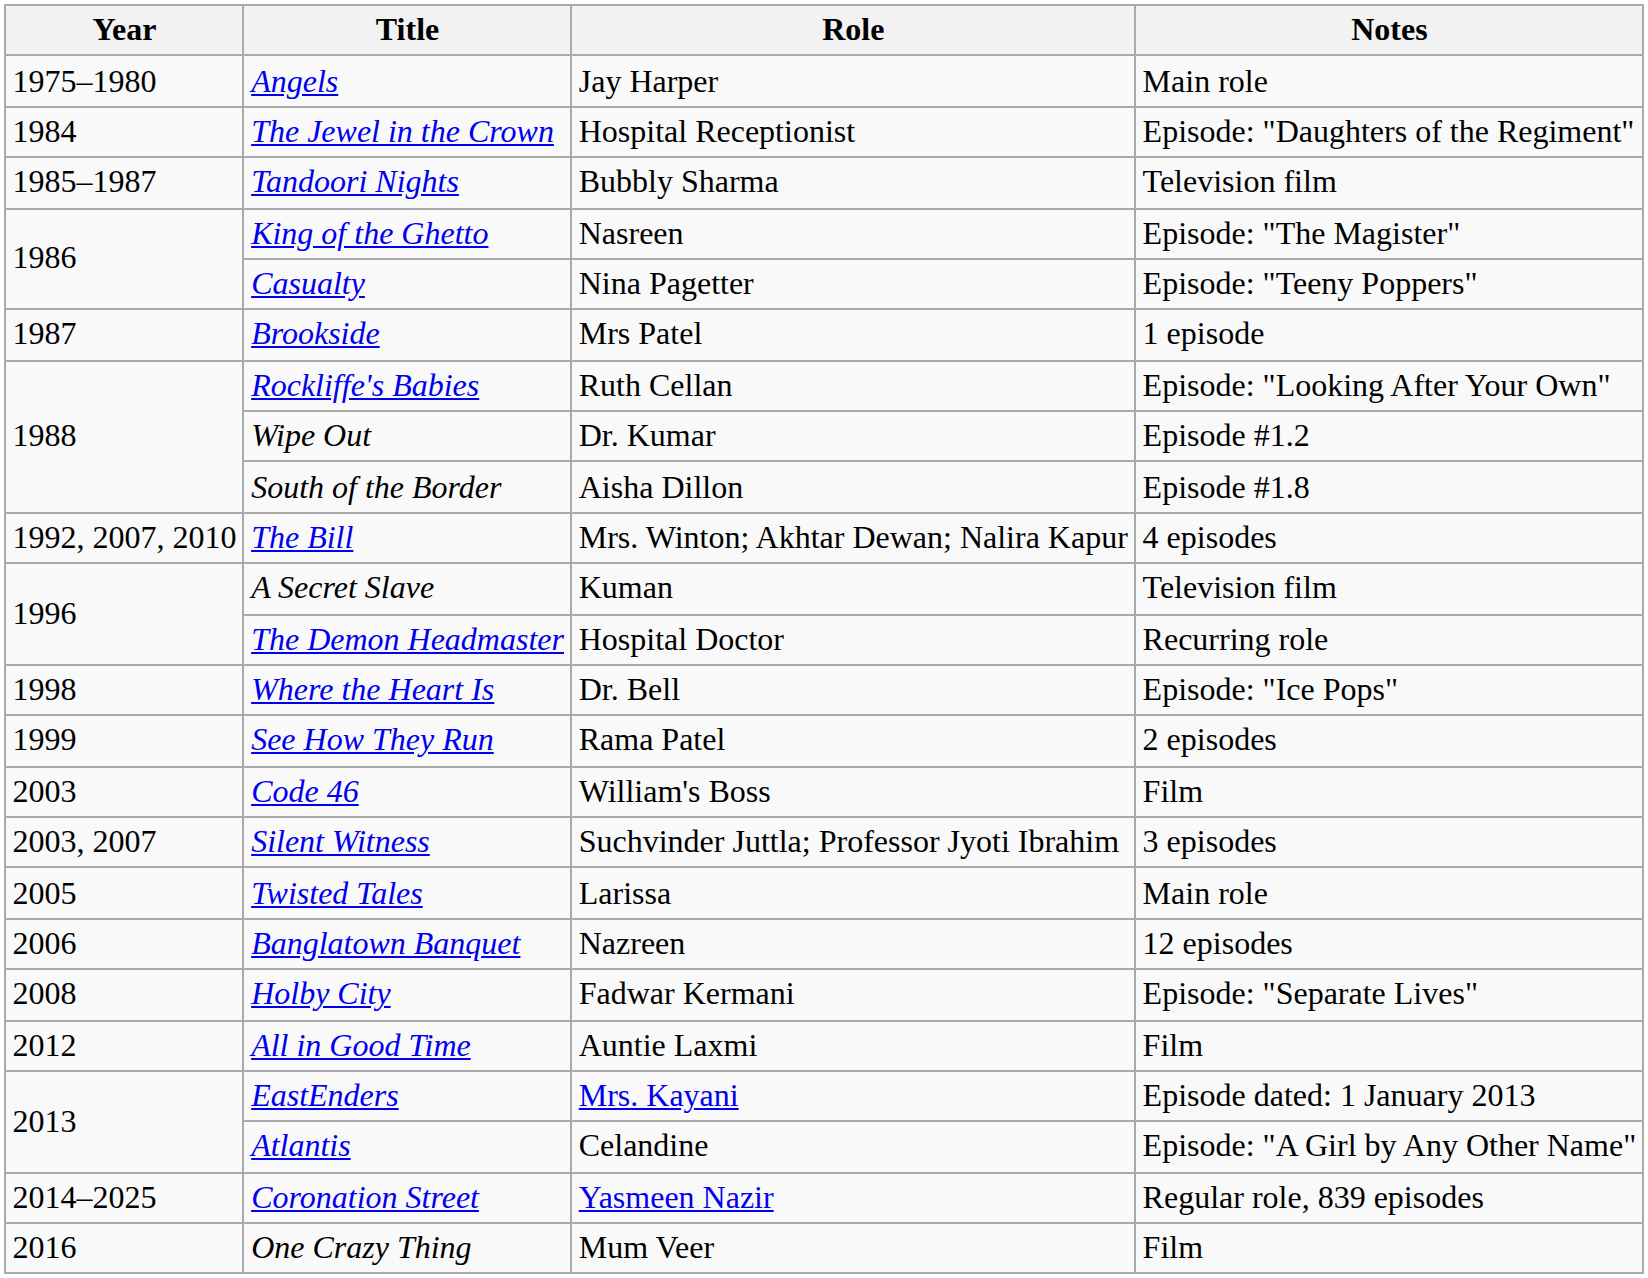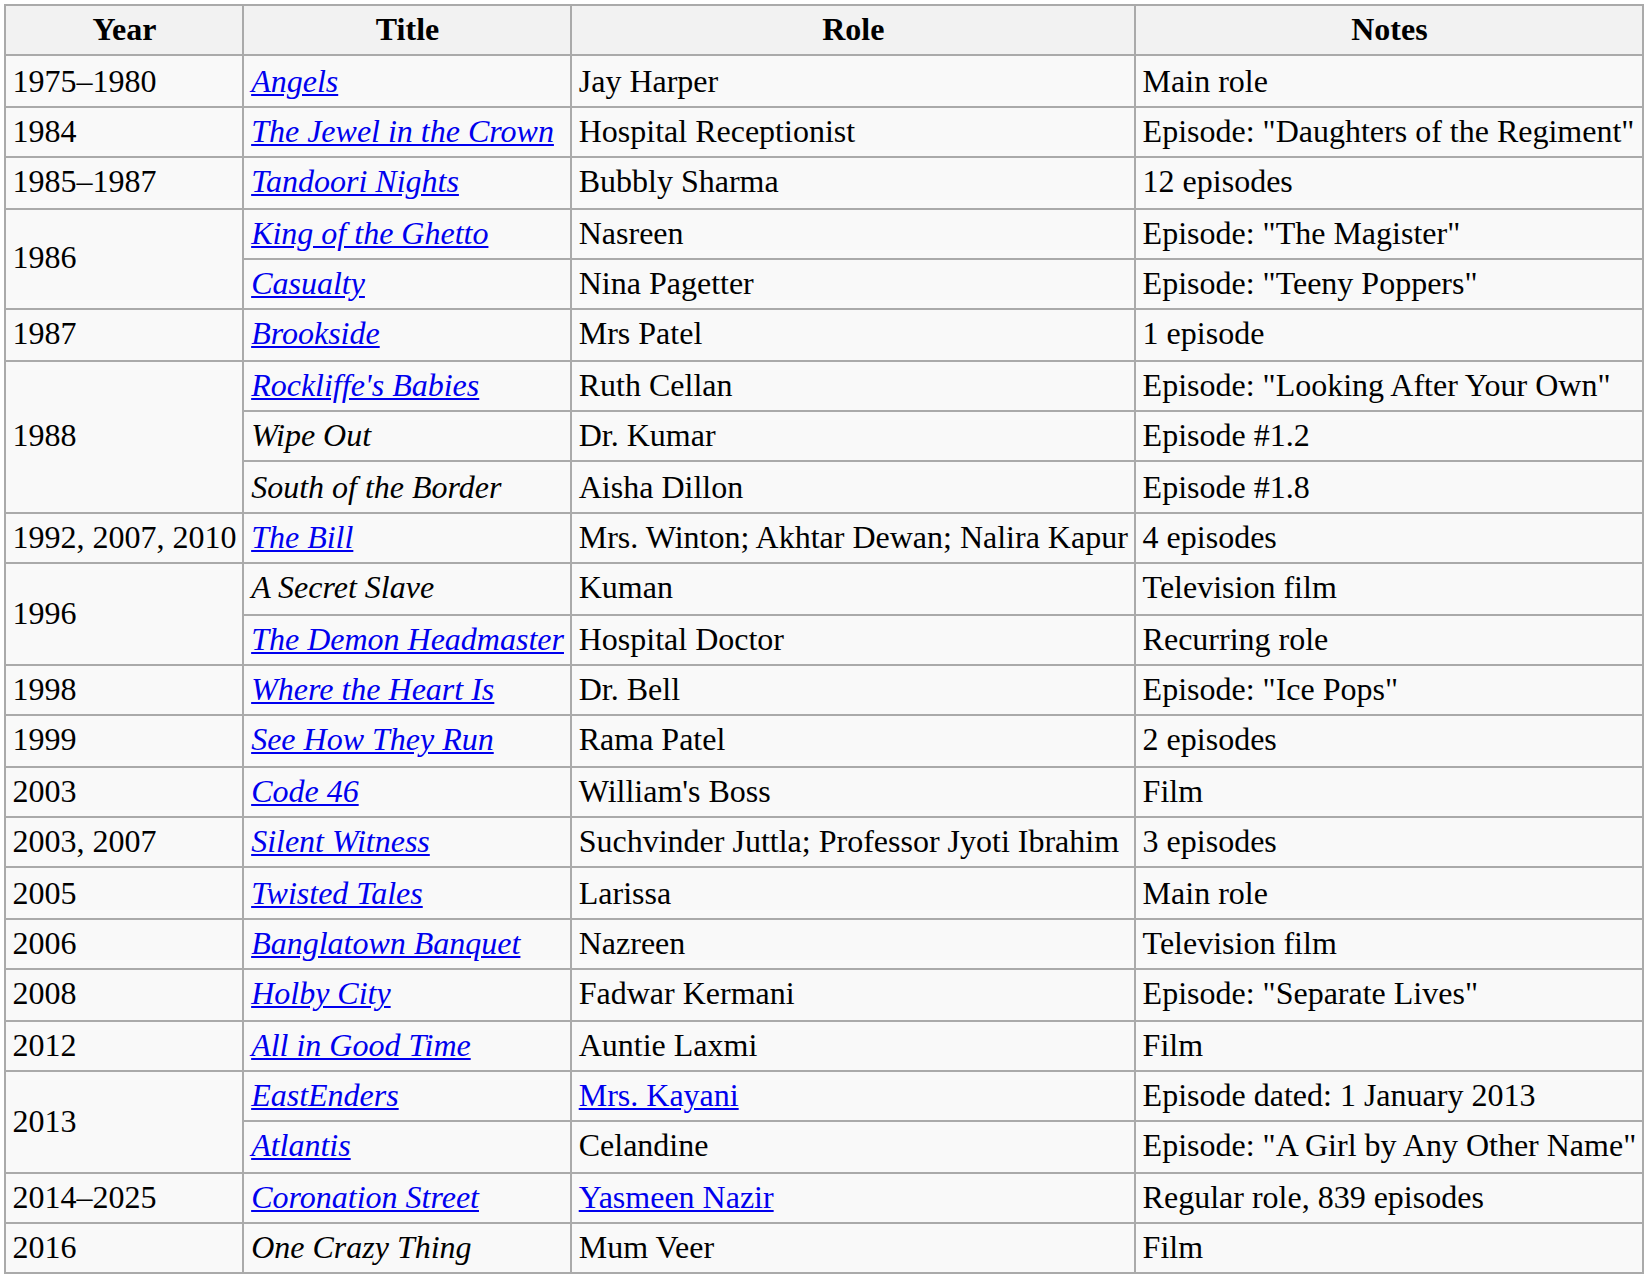(1240, 182) Television film -> (1218, 182) 12 episodes
(1218, 943) 12 episodes -> (1240, 943) Television film
